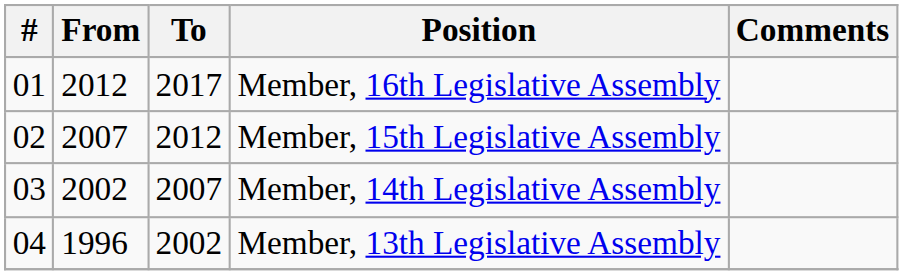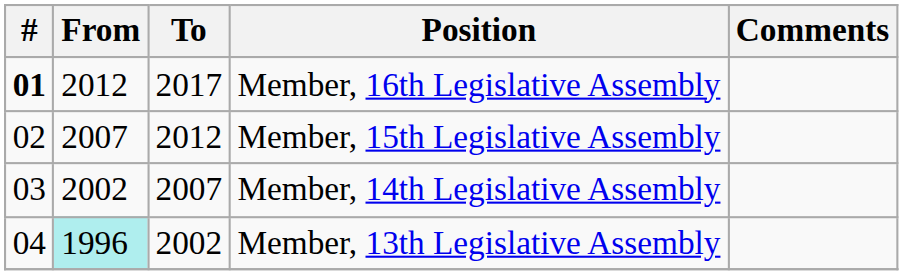(29, 83) normal -> (29, 83) bold
(95, 242) no background -> (95, 242) paleturquoise background
